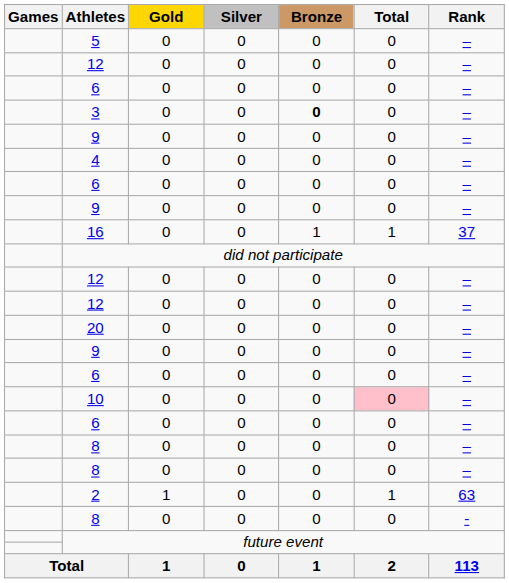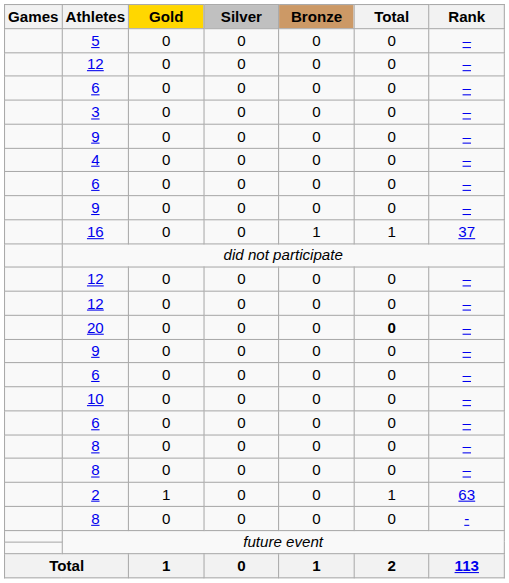(317, 112) bold -> (317, 112) normal
(392, 327) normal -> (392, 327) bold
(392, 399) pink background -> (392, 399) no background
